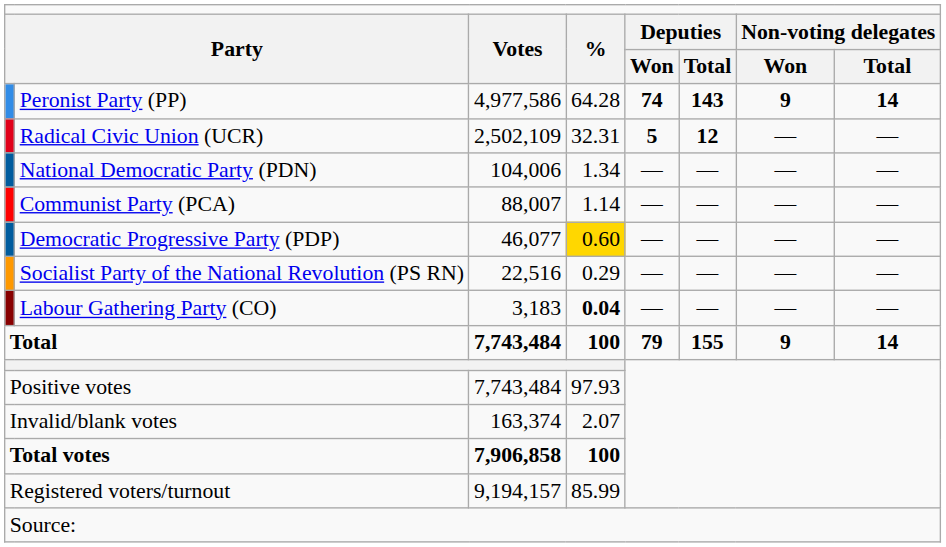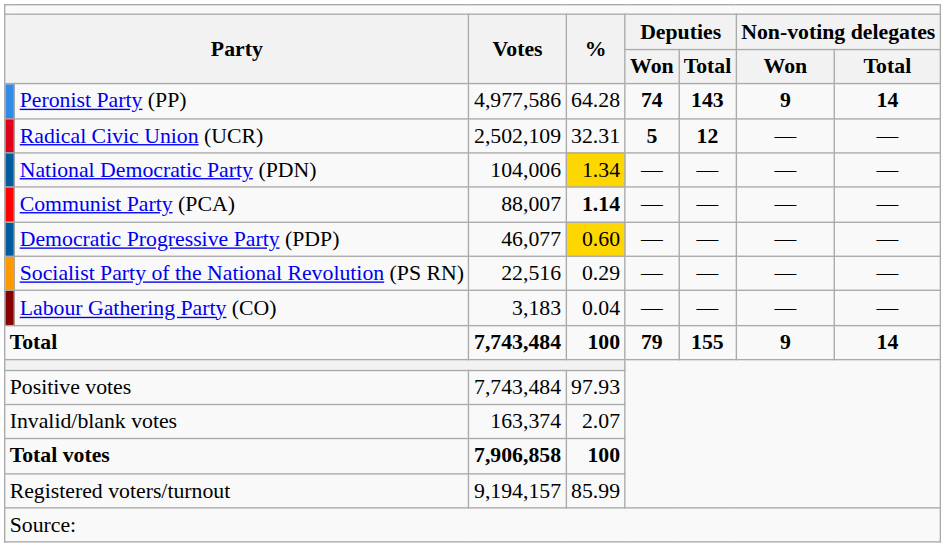(601, 169) no background -> (601, 169) gold background
(601, 204) normal -> (601, 204) bold
(601, 307) bold -> (601, 307) normal
